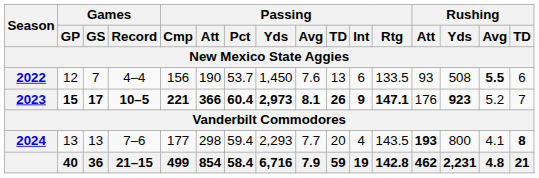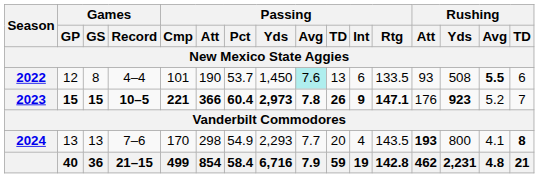(96, 78) 7 -> (96, 78) 8
(178, 78) 156 -> (178, 78) 101
(311, 78) no background -> (311, 78) paleturquoise background
(96, 99) 17 -> (96, 99) 15
(311, 99) 8.1 -> (311, 99) 7.8
(178, 141) 177 -> (178, 141) 170
(240, 141) 59.4 -> (240, 141) 54.9
